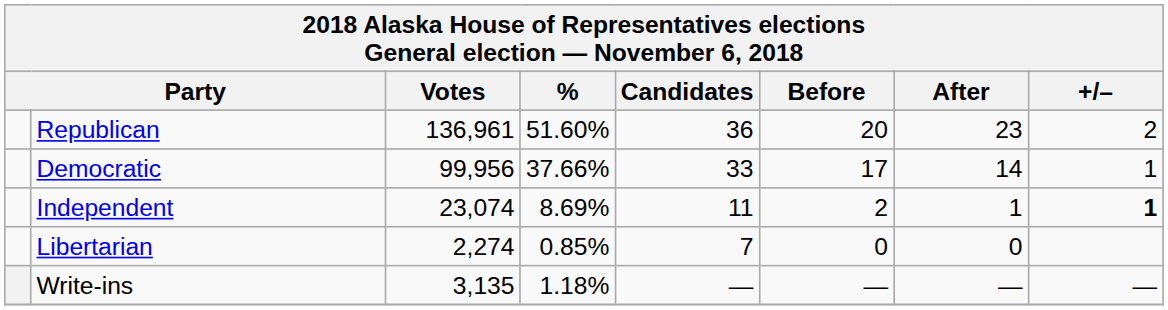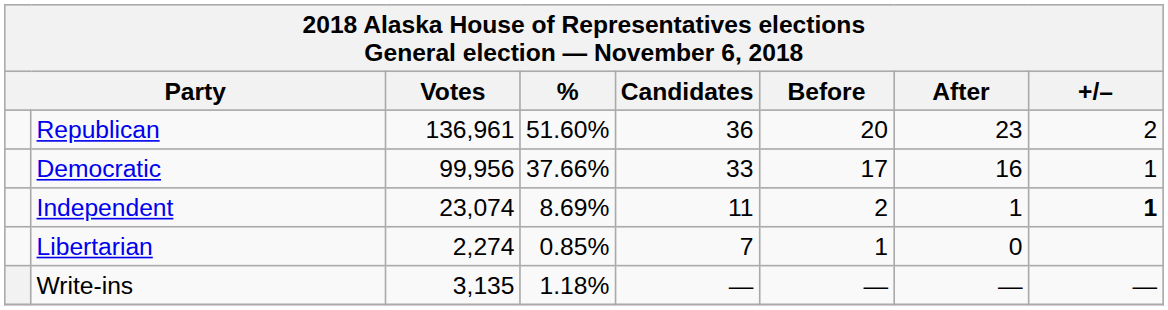(1009, 169) 14 -> (1009, 169) 16
(881, 247) 0 -> (881, 247) 1
